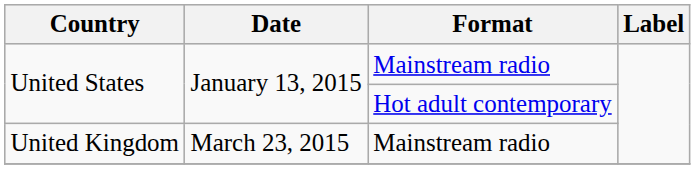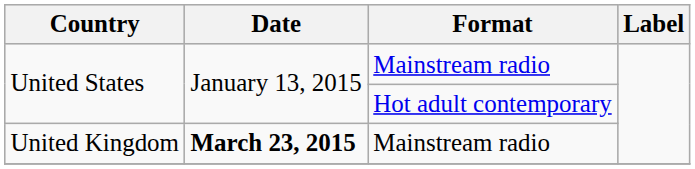(270, 143) normal -> (273, 143) bold
